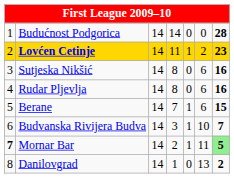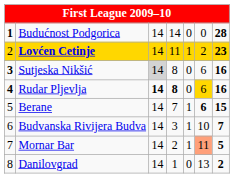(10, 32) normal -> (10, 32) bold
(10, 70) normal -> (10, 70) bold
(157, 70) no background -> (157, 70) lightgrey background
(10, 88) normal -> (10, 88) bold
(157, 88) normal -> (157, 88) bold
(175, 88) normal -> (175, 88) bold
(203, 88) no background -> (203, 88) gold background
(203, 107) normal -> (203, 107) bold
(10, 145) bold -> (10, 145) normal
(203, 145) no background -> (203, 145) lightsalmon background
(221, 145) lightgreen background -> (221, 145) no background
